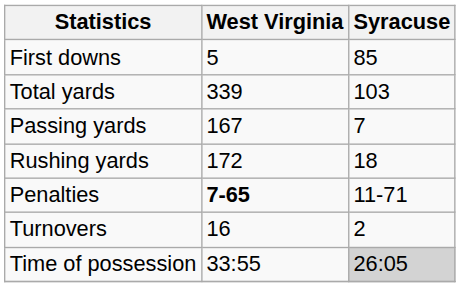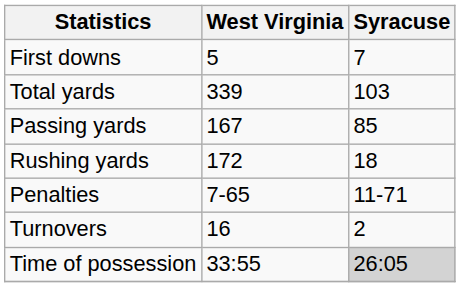(366, 57) 85 -> (360, 57) 7
(360, 126) 7 -> (366, 126) 85
(228, 195) bold -> (228, 195) normal
